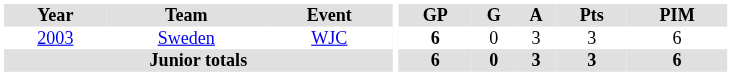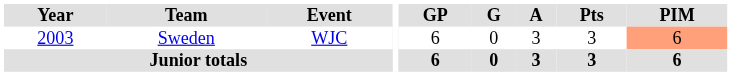(435, 37) bold -> (435, 37) normal
(677, 37) no background -> (677, 37) lightsalmon background
